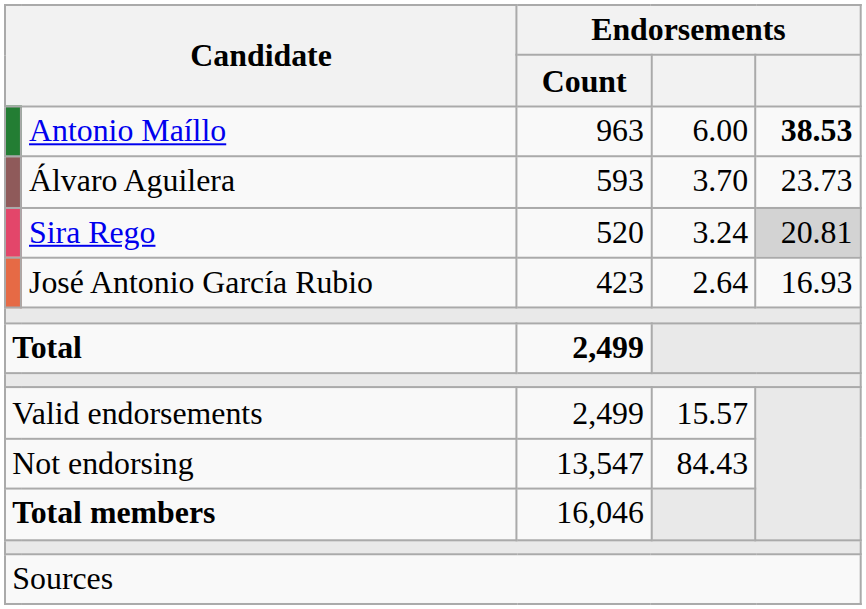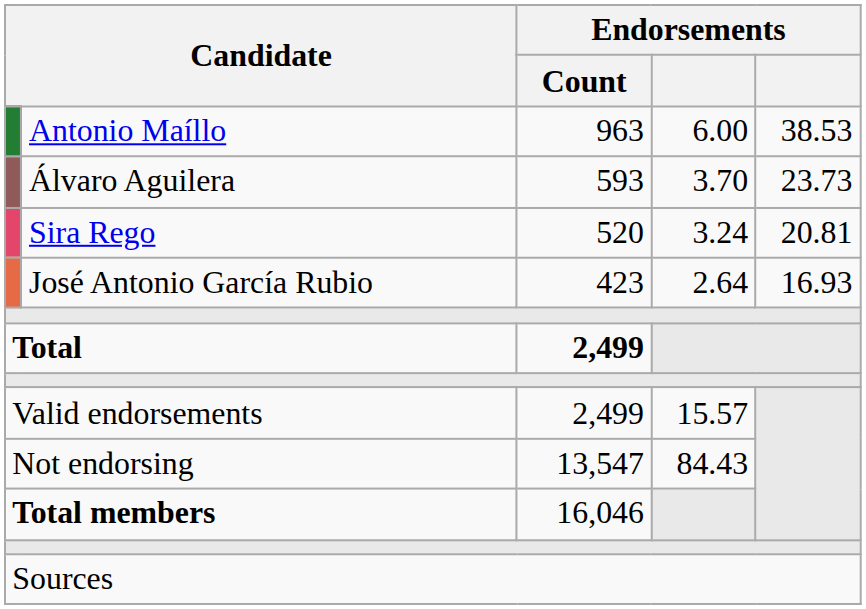(817, 130) bold -> (817, 130) normal
(817, 231) lightgrey background -> (817, 231) no background
